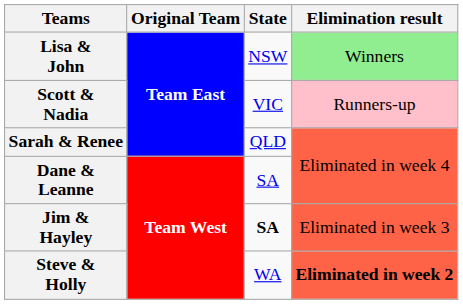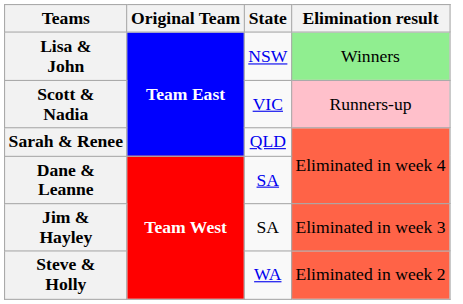(268, 227) bold -> (268, 227) normal
(374, 275) bold -> (371, 275) normal
